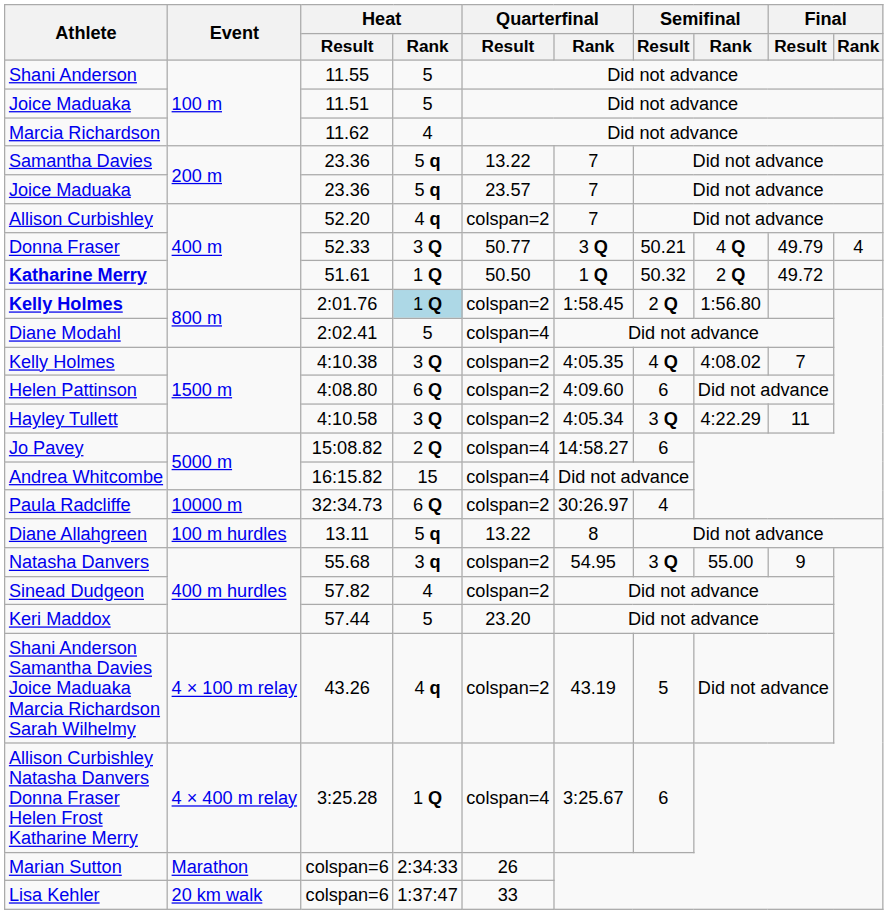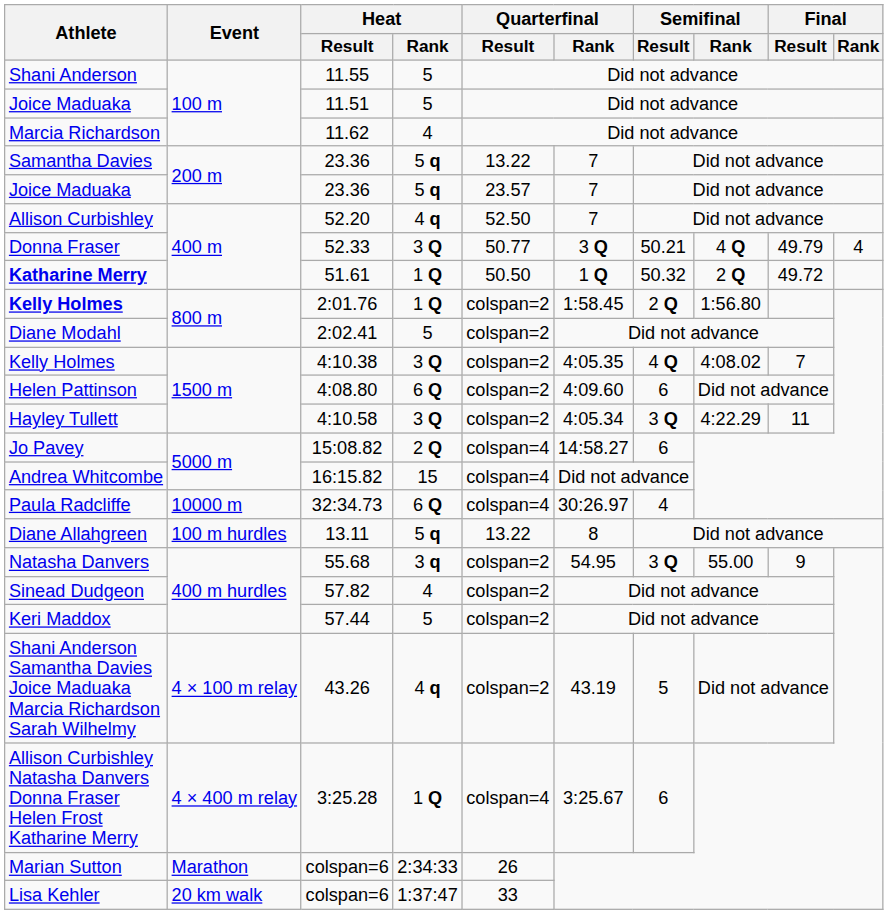(508, 218) colspan=2 -> (508, 218) 52.50
(428, 304) lightblue background -> (428, 304) no background
(508, 333) colspan=4 -> (508, 333) colspan=2
(508, 505) colspan=2 -> (508, 505) colspan=4
(508, 620) 23.20 -> (508, 620) colspan=2
